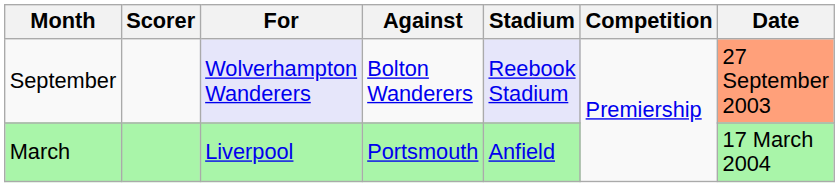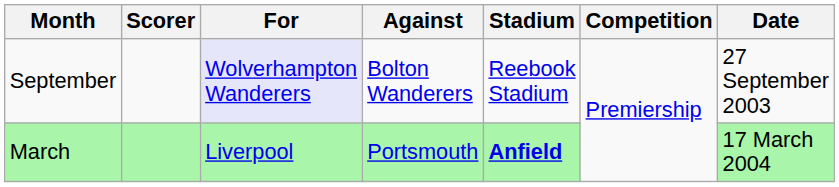(532, 80) lavender background -> (532, 80) no background
(776, 80) lightsalmon background -> (776, 80) no background
(522, 151) normal -> (525, 151) bold
